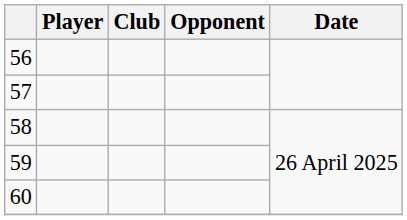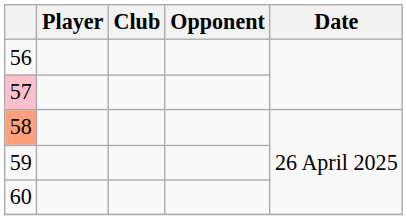(21, 92) no background -> (21, 92) pink background
(21, 127) no background -> (21, 127) lightsalmon background
